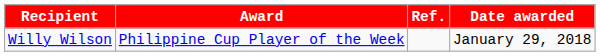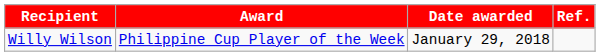columns swapped: (522, 16) <-> (429, 16)
